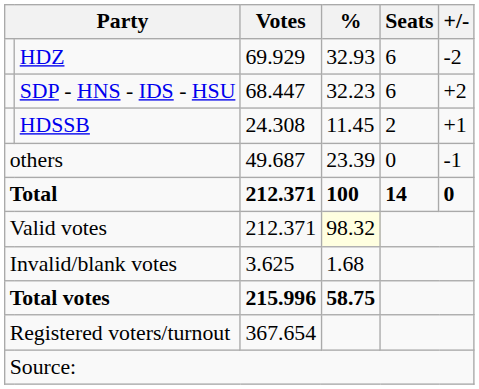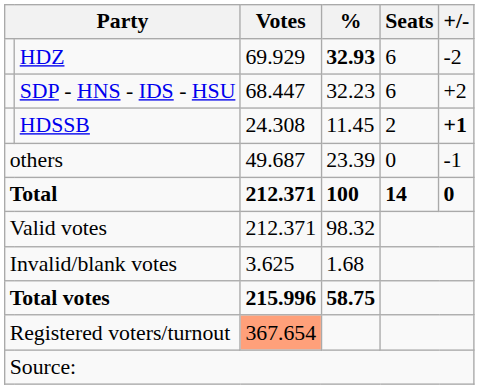(351, 56) normal -> (351, 56) bold
(455, 125) normal -> (455, 125) bold
(351, 228) lightyellow background -> (351, 228) no background
(281, 332) no background -> (281, 332) lightsalmon background
